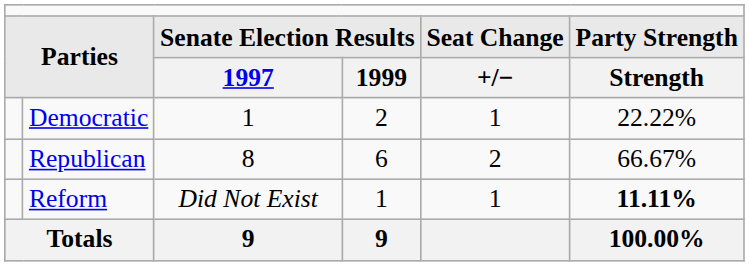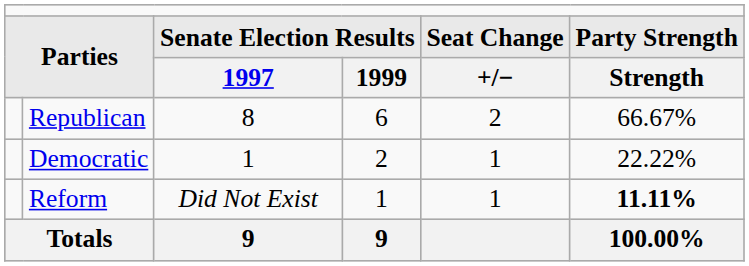rows swapped: (87, 158) <-> (89, 117)
